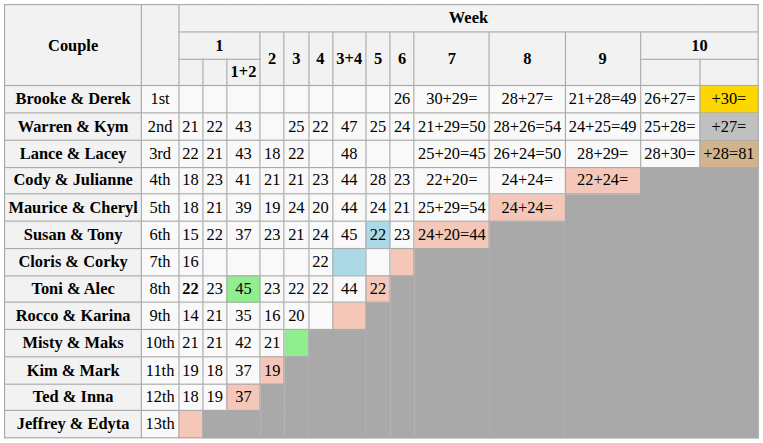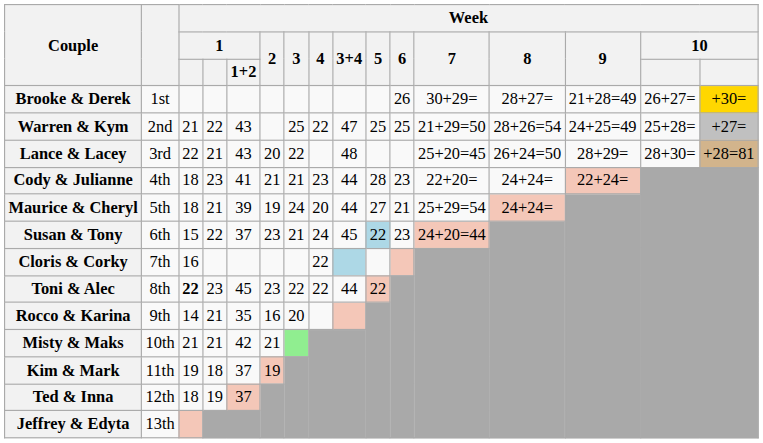(402, 126) 24 -> (402, 126) 25
(272, 153) 18 -> (272, 153) 20
(378, 207) 24 -> (378, 207) 27
(243, 289) lightgreen background -> (243, 289) no background
